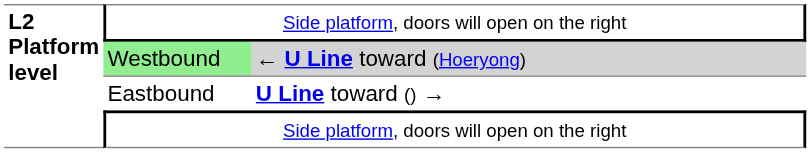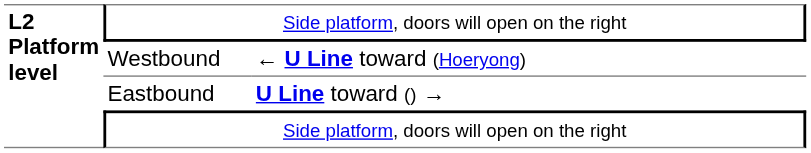(164, 58) lightgreen background -> (164, 58) no background
(391, 58) lightgrey background -> (391, 58) no background
